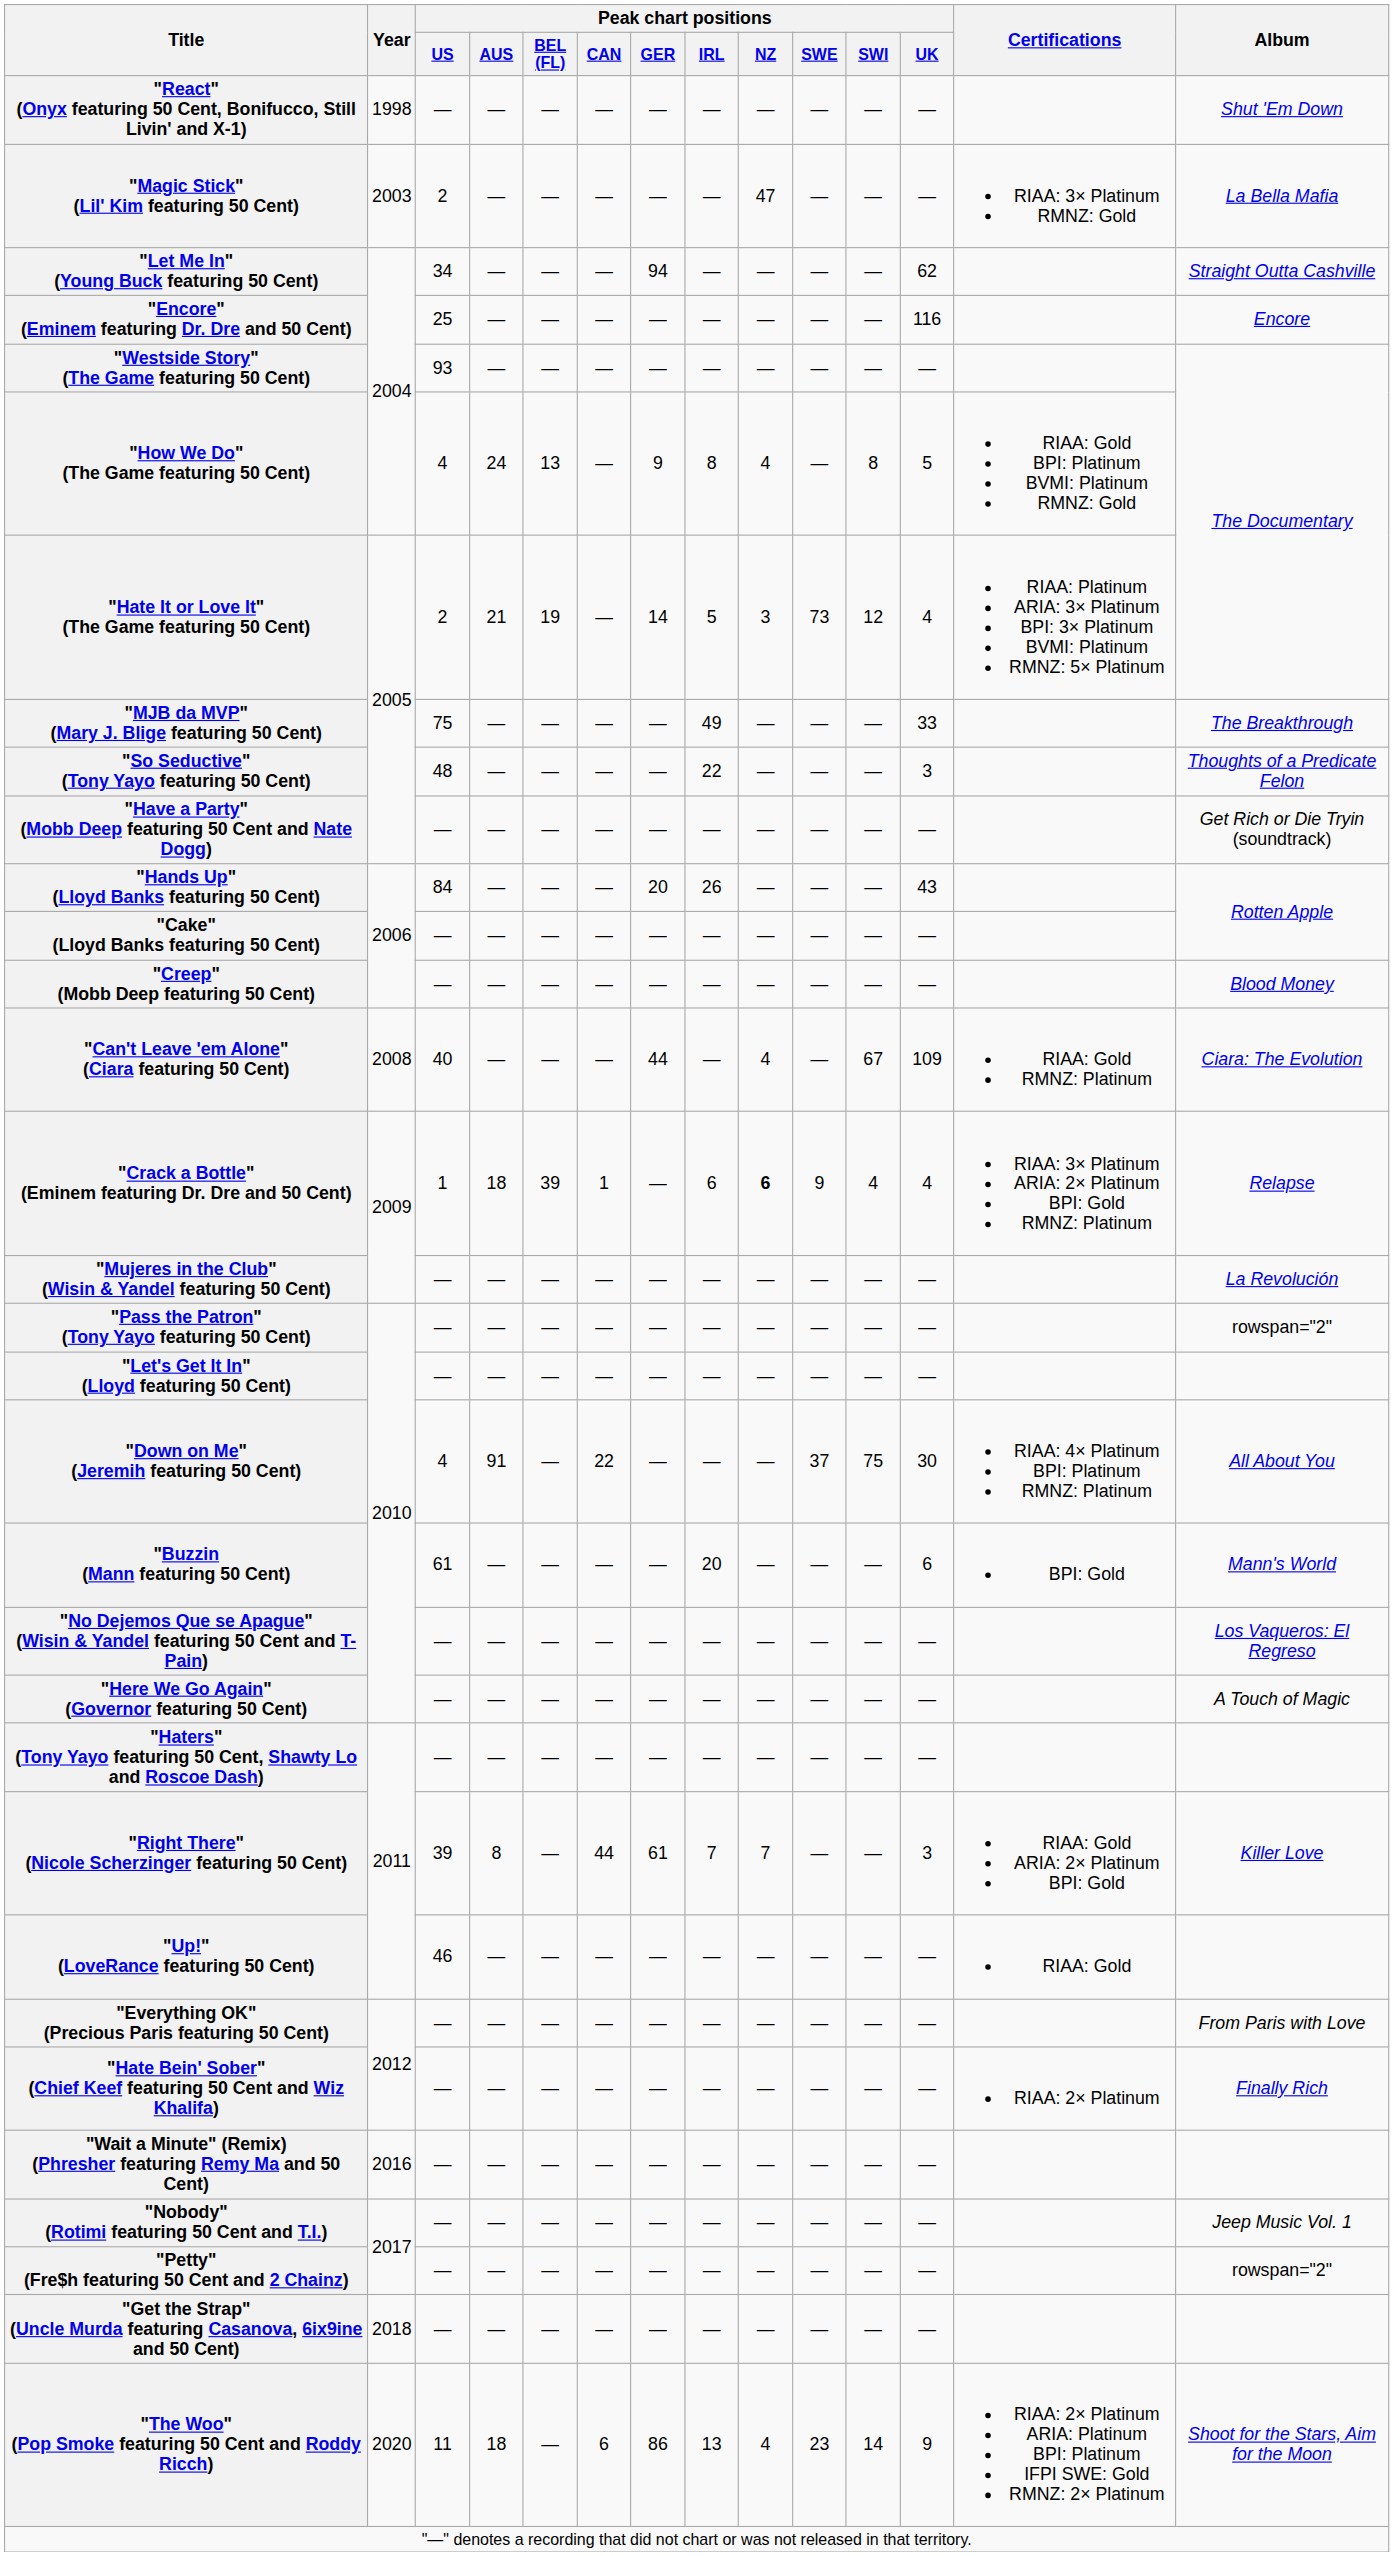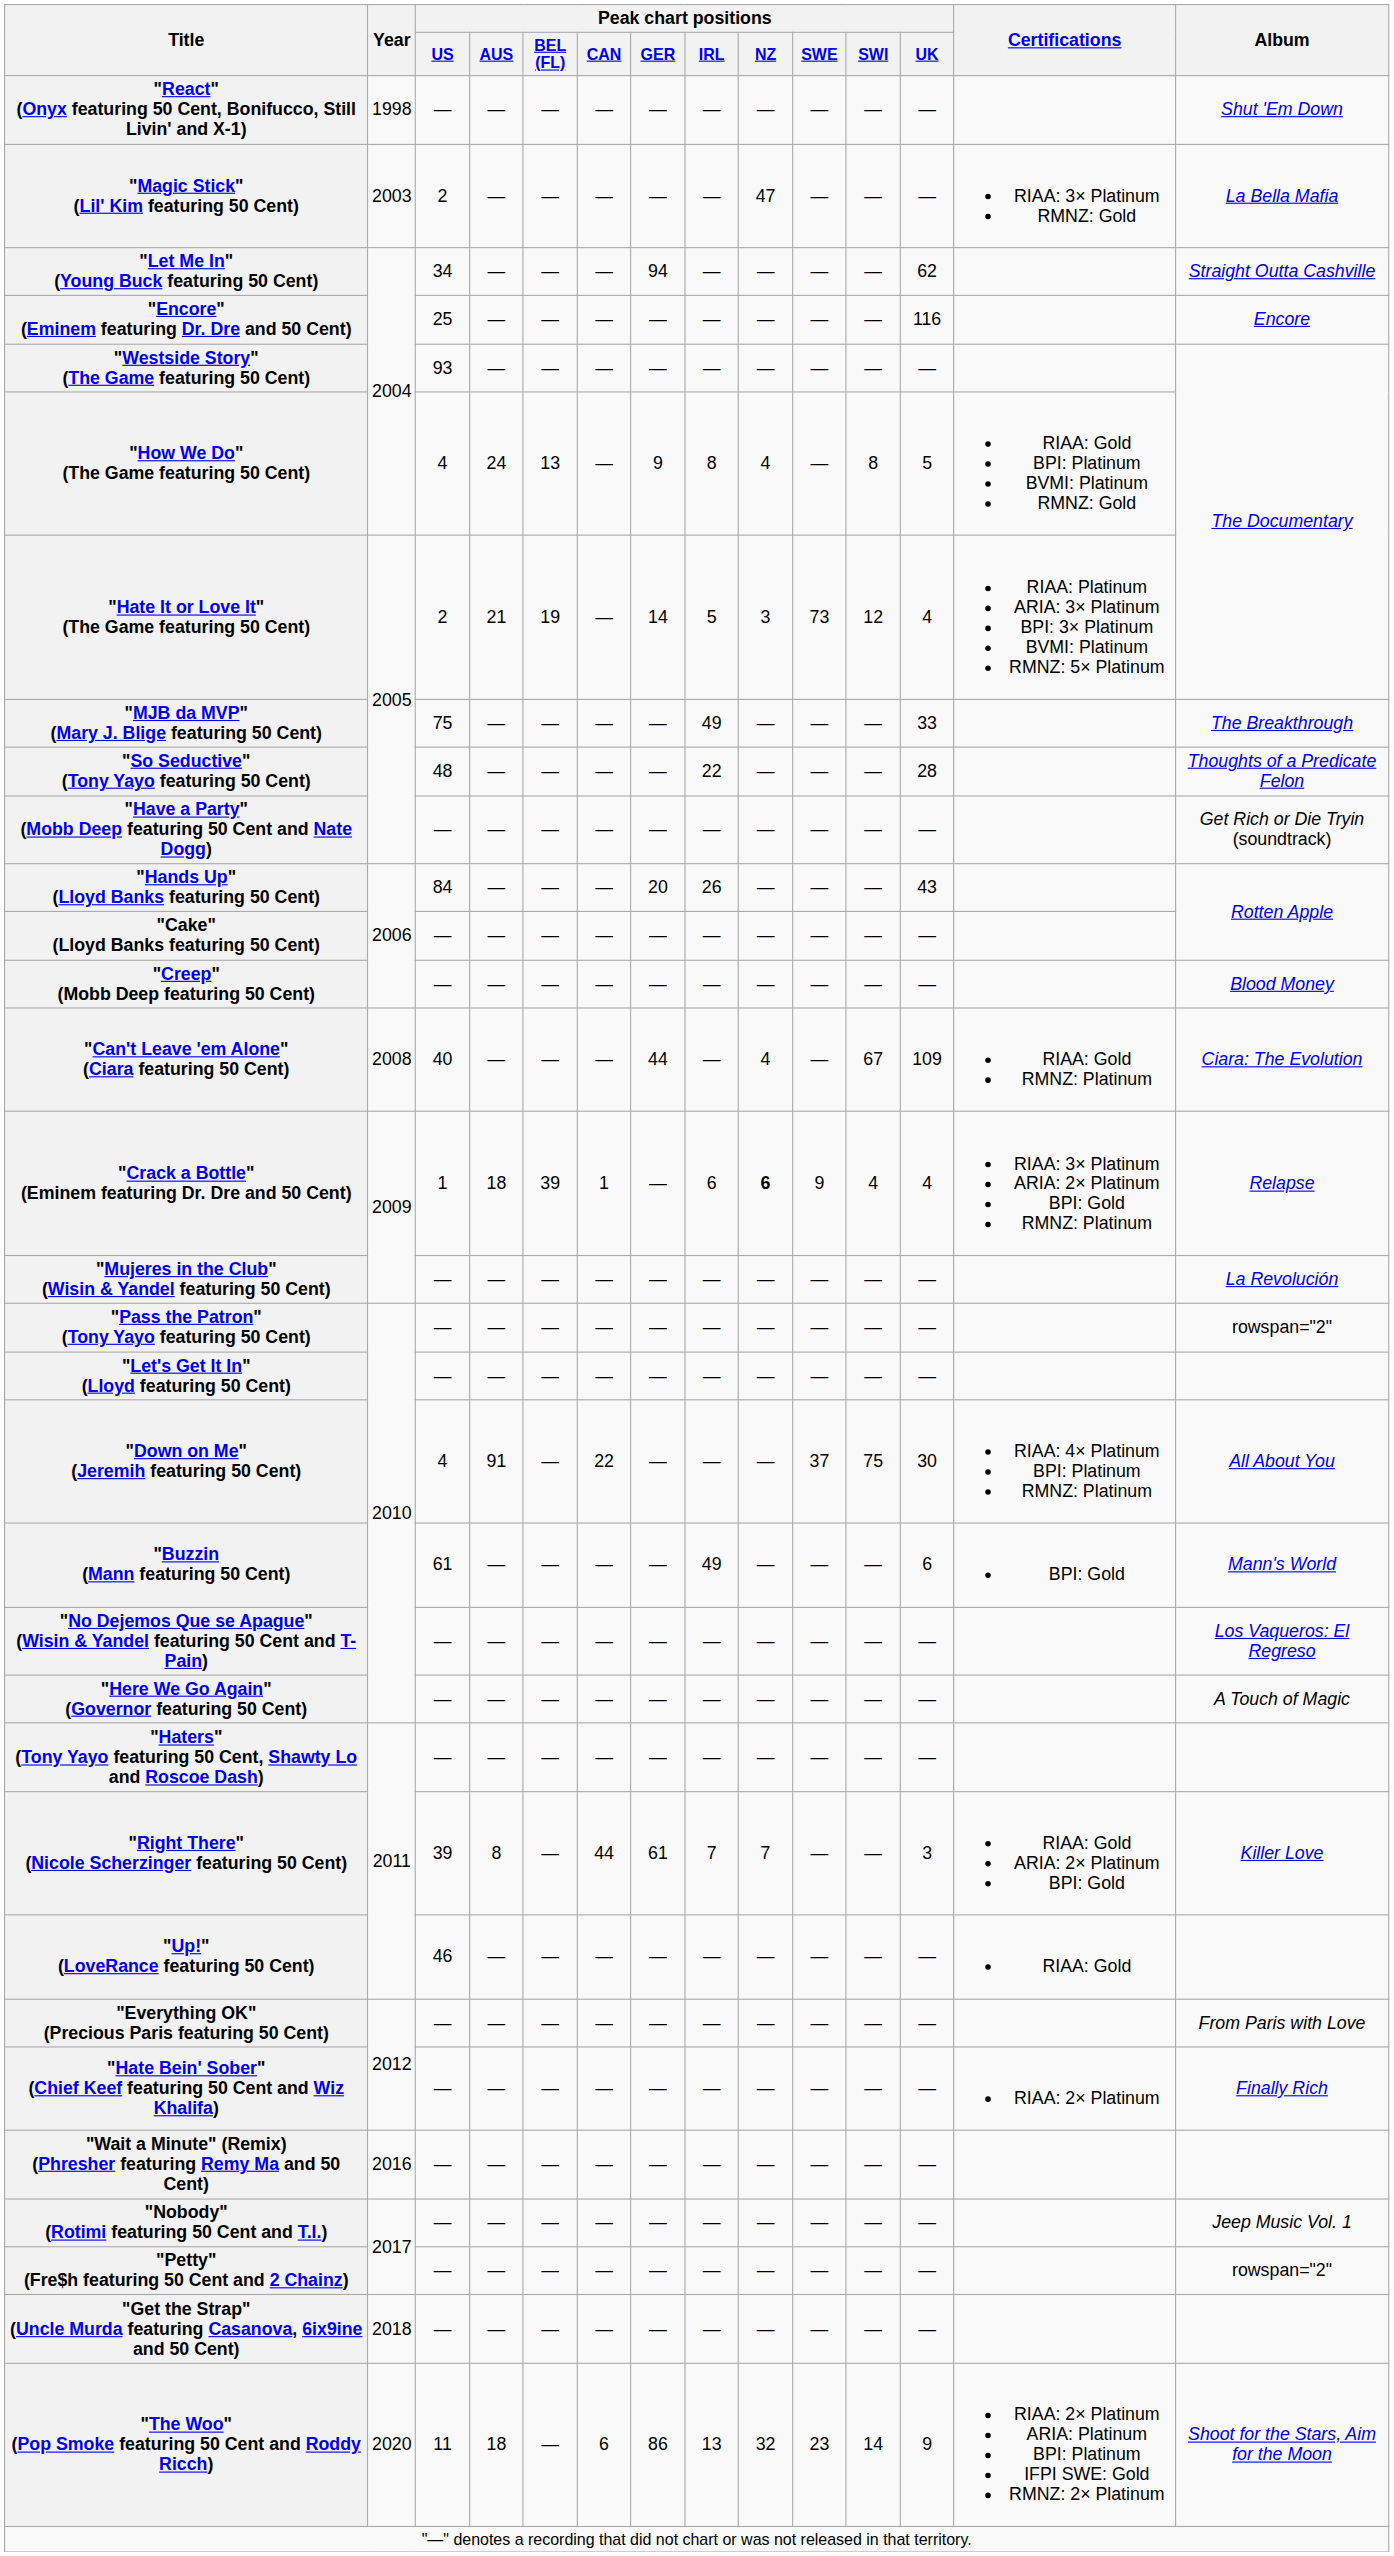(927, 771) 3 -> (927, 771) 28
(712, 1565) 20 -> (712, 1565) 49
(766, 2444) 4 -> (766, 2444) 32
